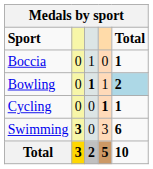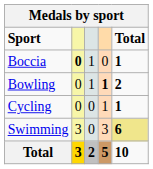(78, 61) normal -> (78, 61) bold
(92, 84) bold -> (92, 84) normal
(105, 84) normal -> (105, 84) bold
(118, 84) lightblue background -> (118, 84) no background
(105, 107) bold -> (105, 107) normal
(78, 130) bold -> (78, 130) normal
(118, 130) no background -> (118, 130) khaki background
